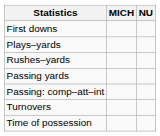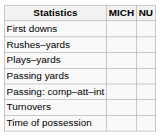rows swapped: (34, 44) <-> (38, 60)
